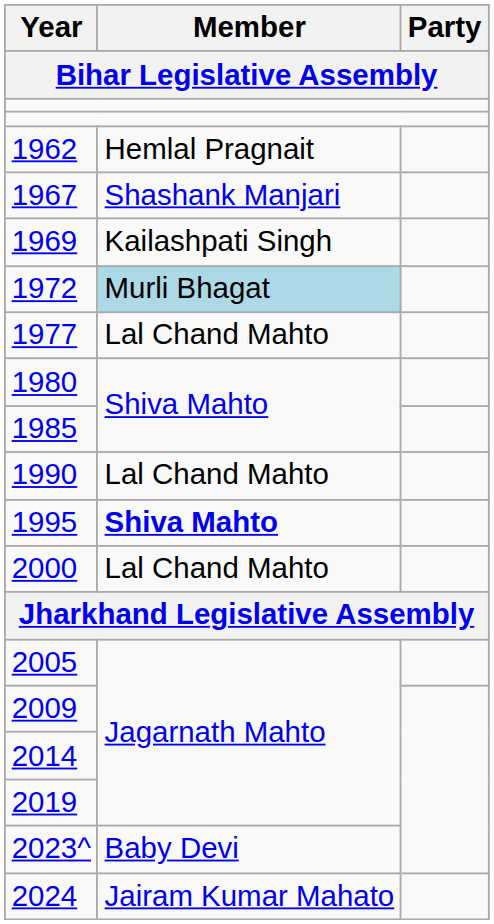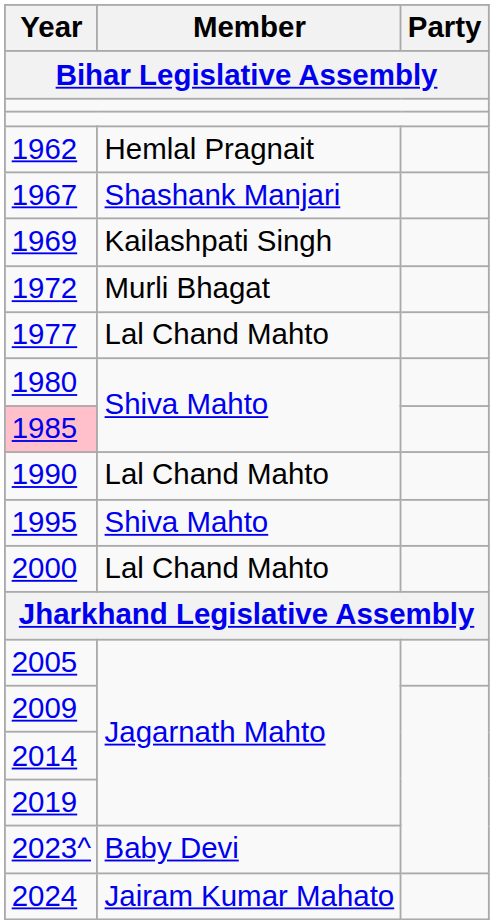(187, 288) lightblue background -> (187, 288) no background
(44, 428) no background -> (44, 428) pink background
(191, 521) bold -> (186, 521) normal
